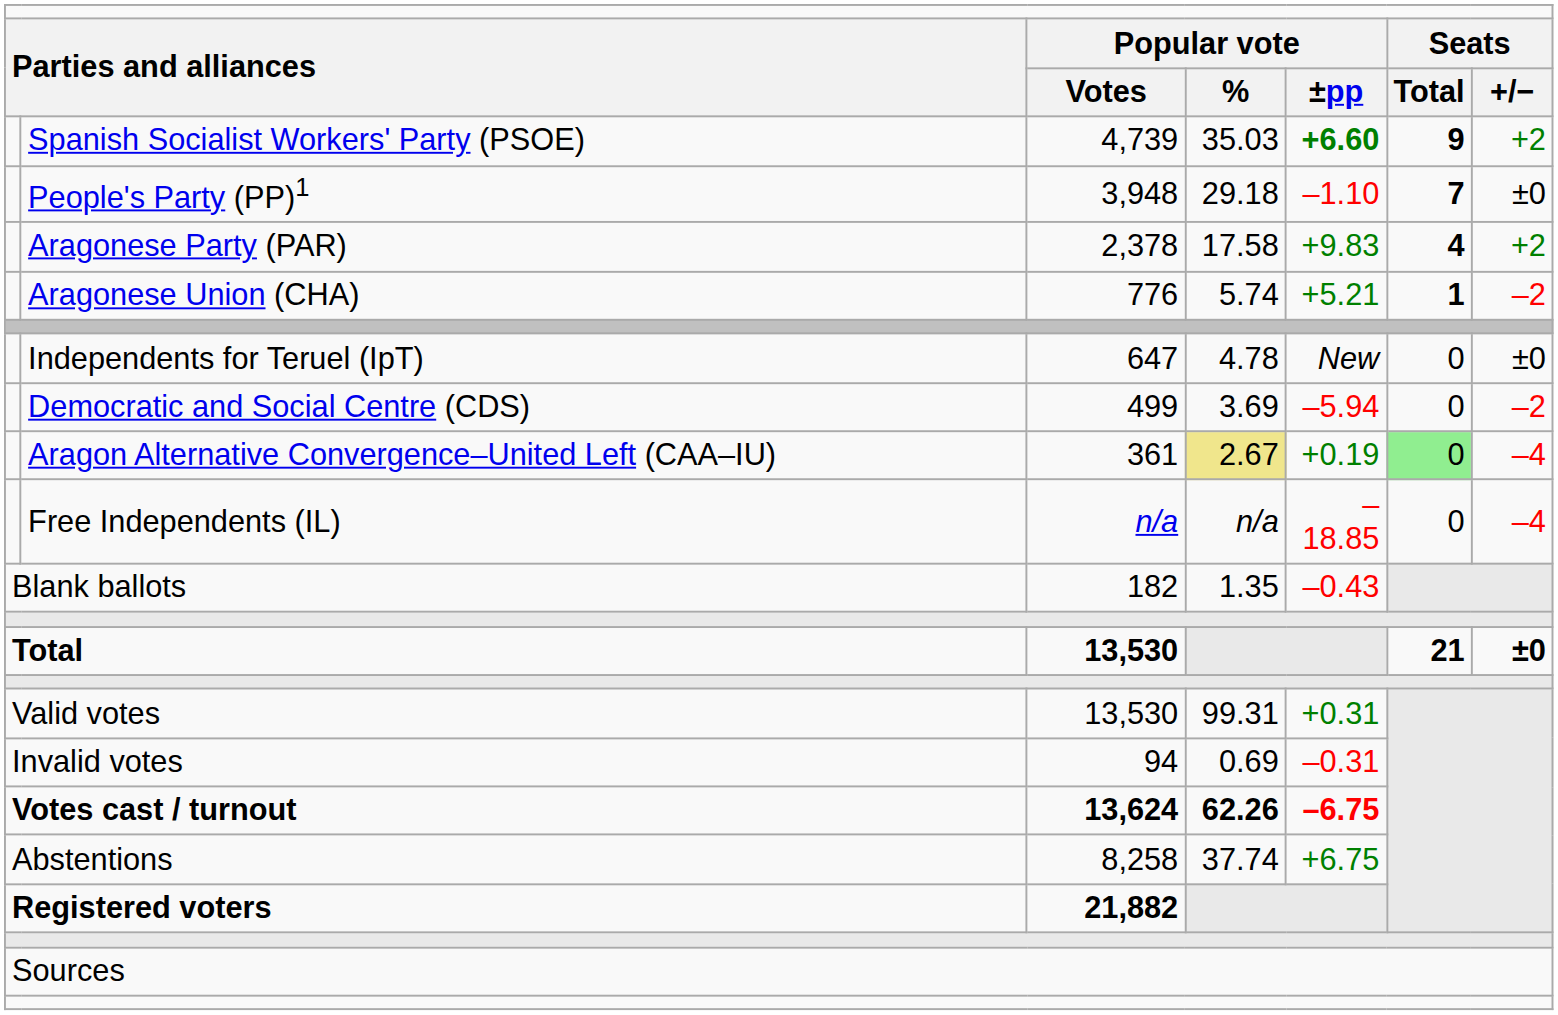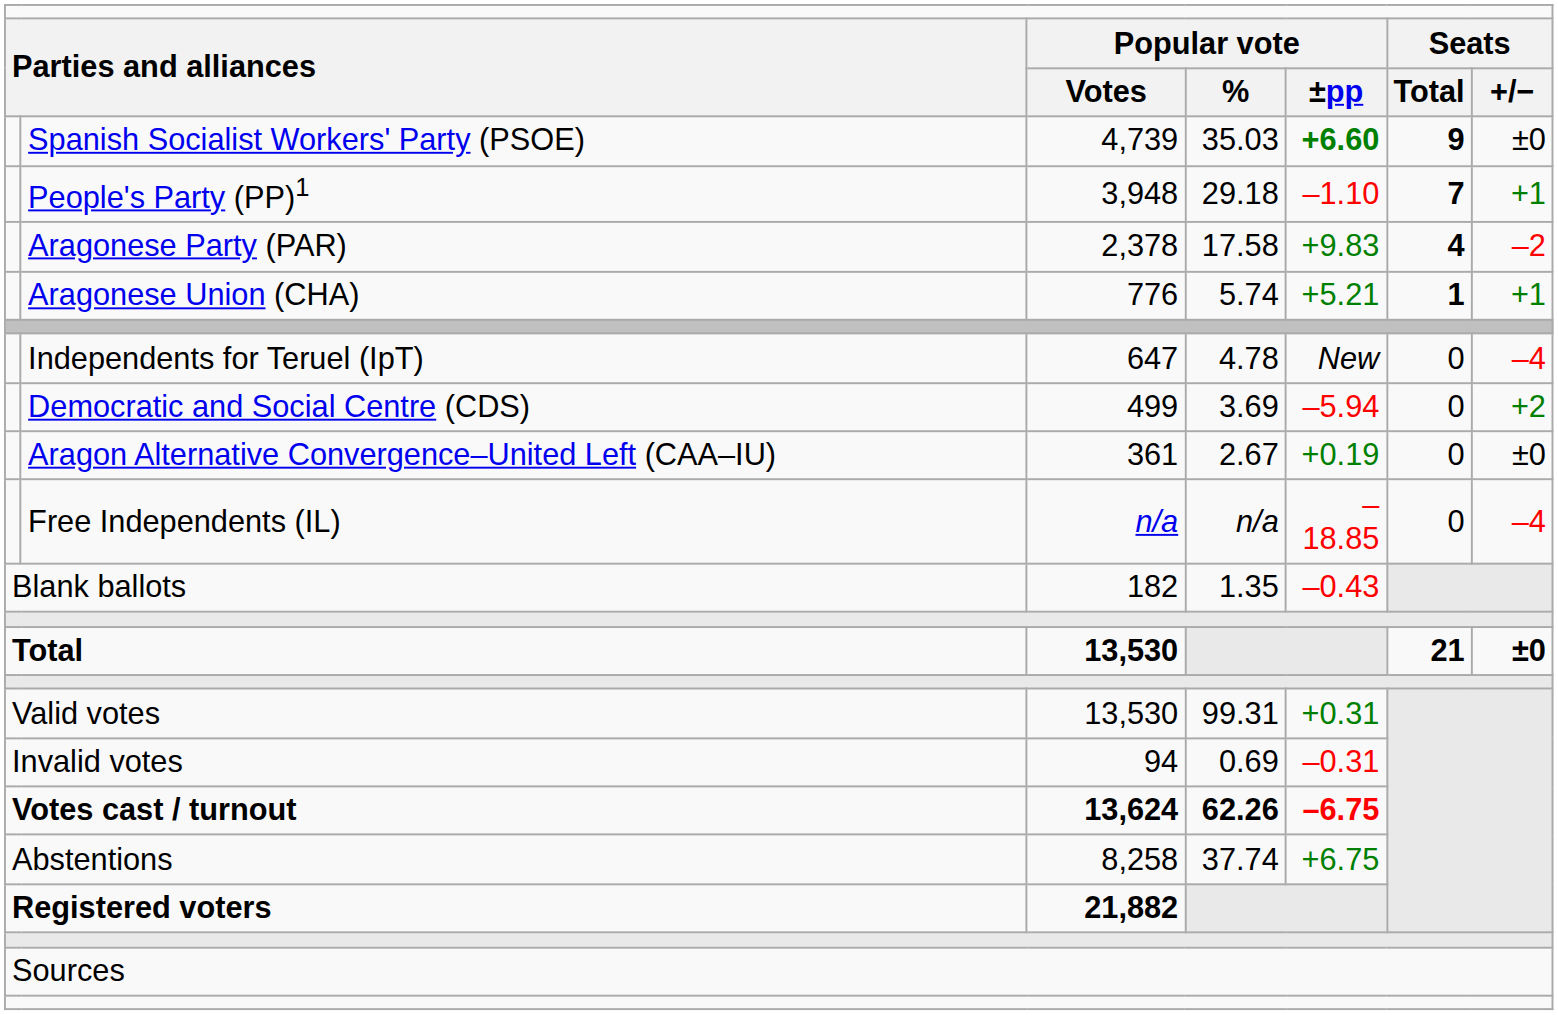(1528, 140) +2 -> (1529, 140) ±0
(1529, 193) ±0 -> (1528, 193) +1
(1528, 246) +2 -> (1529, 246) –2
(1529, 294) –2 -> (1528, 294) +1
(1529, 357) ±0 -> (1529, 357) –4
(1529, 406) –2 -> (1528, 406) +2
(1249, 455) khaki background -> (1249, 455) no background
(1456, 455) lightgreen background -> (1456, 455) no background
(1529, 455) –4 -> (1529, 455) ±0
